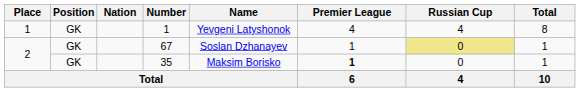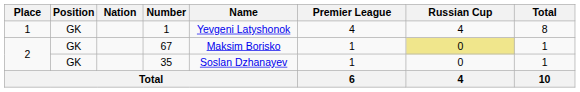(244, 46) Soslan Dzhanayev -> (244, 46) Maksim Borisko
(244, 63) Maksim Borisko -> (244, 63) Soslan Dzhanayev
(352, 63) bold -> (352, 63) normal
